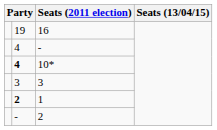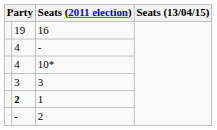(17, 64) bold -> (17, 64) normal
